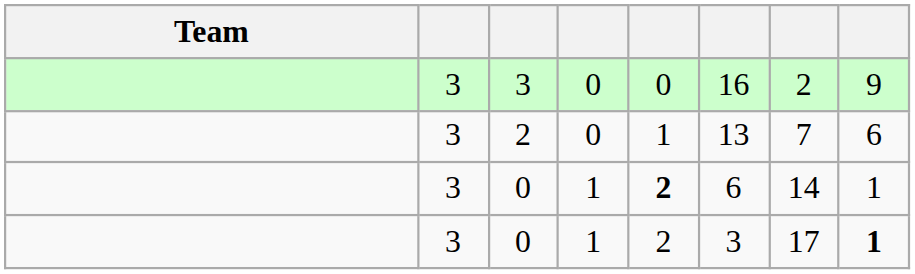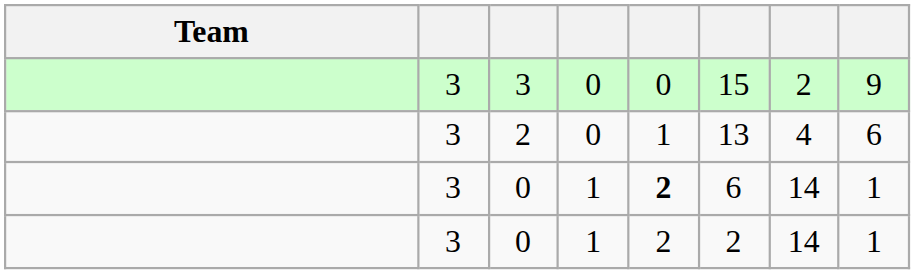(734, 83) 16 -> (734, 83) 15
(804, 136) 7 -> (804, 136) 4
(734, 241) 3 -> (734, 241) 2
(804, 241) 17 -> (804, 241) 14
(874, 241) bold -> (874, 241) normal
